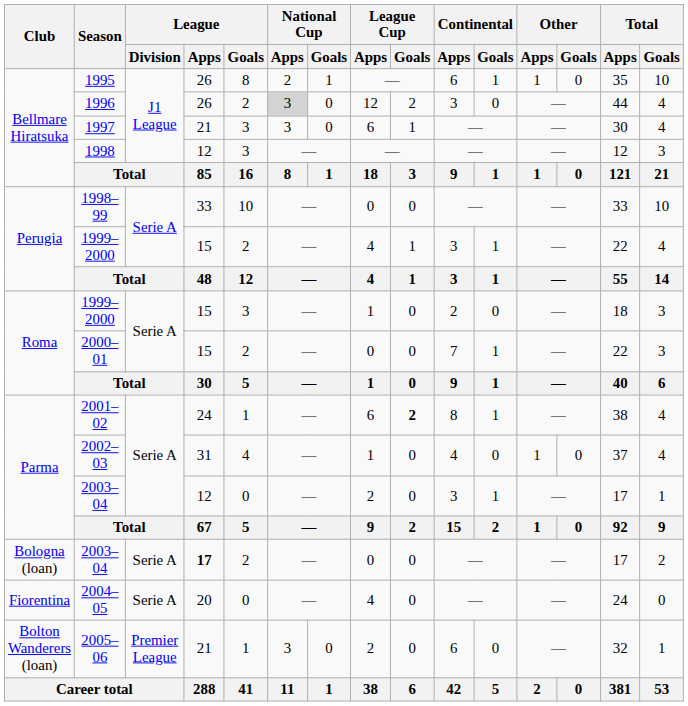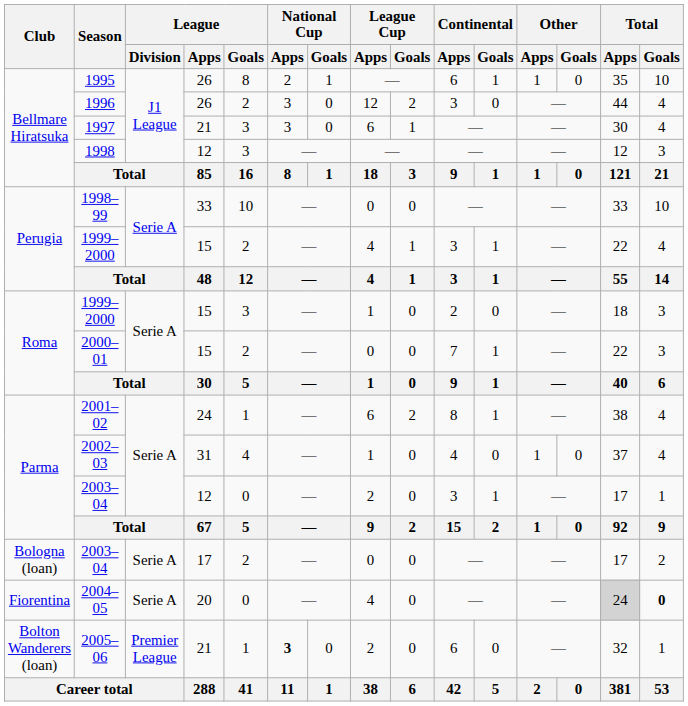(287, 103) lightgrey background -> (287, 103) no background
(412, 415) bold -> (412, 415) normal
(204, 559) bold -> (204, 559) normal
(620, 600) no background -> (620, 600) lightgrey background
(662, 600) normal -> (662, 600) bold
(287, 648) normal -> (287, 648) bold
